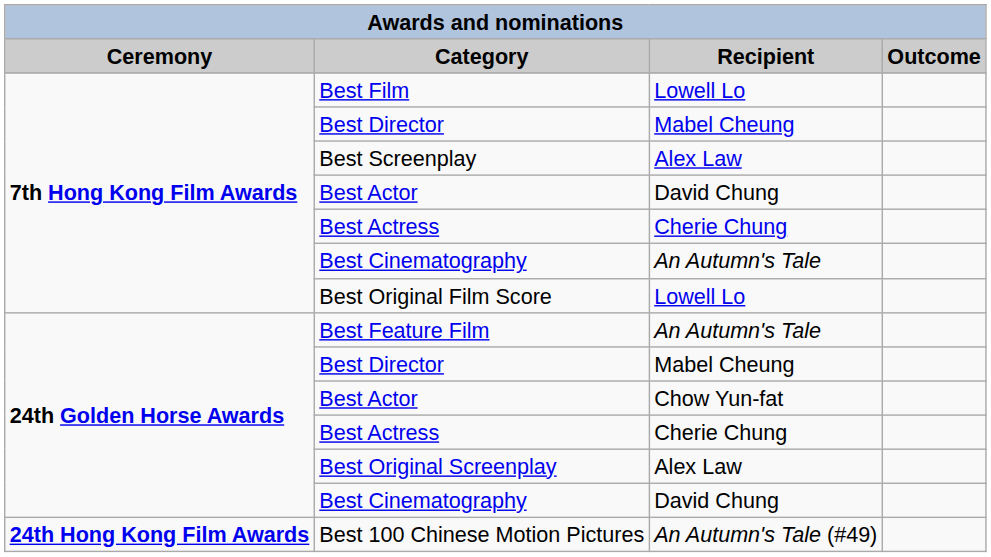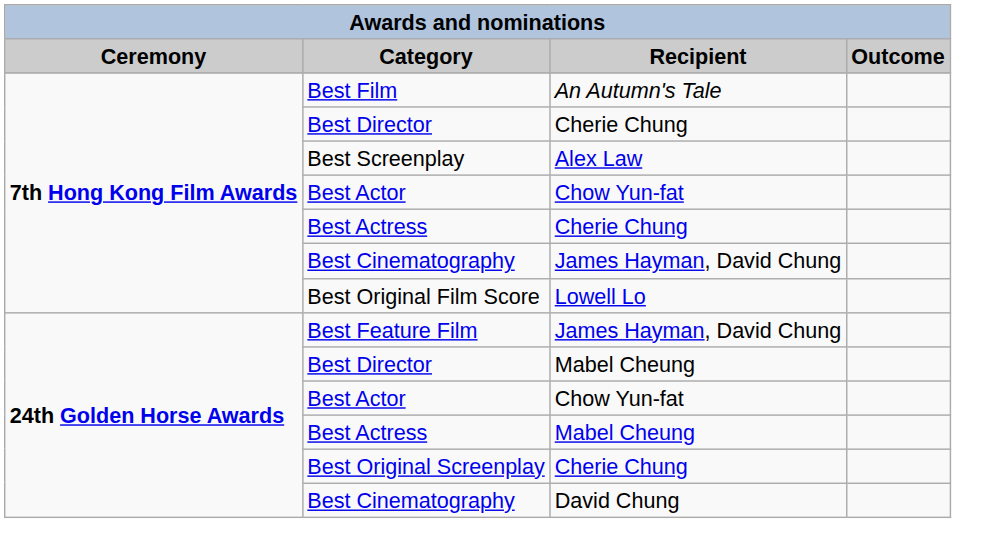(700, 90) Lowell Lo -> (638, 90) An Autumn's Tale
(724, 124) Mabel Cheung -> (621, 124) Cherie Chung
(717, 193) David Chung -> (619, 193) Chow Yun-fat
(738, 261) An Autumn's Tale -> (698, 261) James Hayman, David Chung
(738, 330) An Autumn's Tale -> (698, 330) James Hayman, David Chung
(721, 432) Cherie Chung -> (625, 432) Mabel Cheung
(698, 466) Alex Law -> (621, 466) Cherie Chung
- row: (160, 535)
